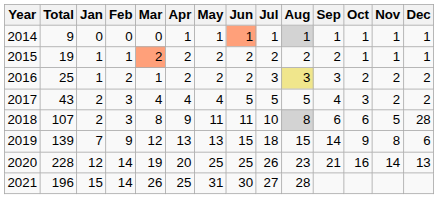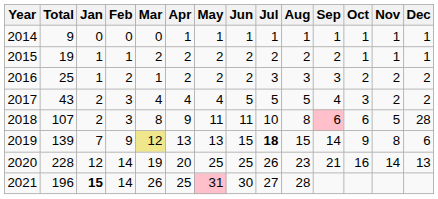(249, 36) lightsalmon background -> (249, 36) no background
(307, 36) lightgrey background -> (307, 36) no background
(159, 57) lightsalmon background -> (159, 57) no background
(307, 78) khaki background -> (307, 78) no background
(307, 120) lightgrey background -> (307, 120) no background
(337, 120) no background -> (337, 120) pink background
(155, 141) no background -> (155, 141) khaki background
(271, 141) normal -> (271, 141) bold
(96, 183) normal -> (96, 183) bold
(216, 183) no background -> (216, 183) pink background
